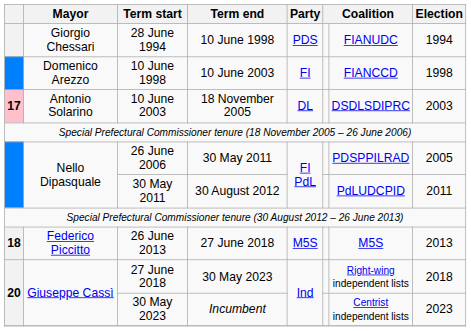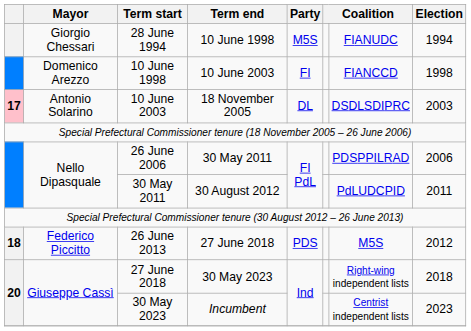(305, 40) PDS -> (305, 40) M5S
(439, 158) 2005 -> (439, 158) 2006
(305, 243) M5S -> (305, 243) PDS
(439, 243) 2013 -> (439, 243) 2012
